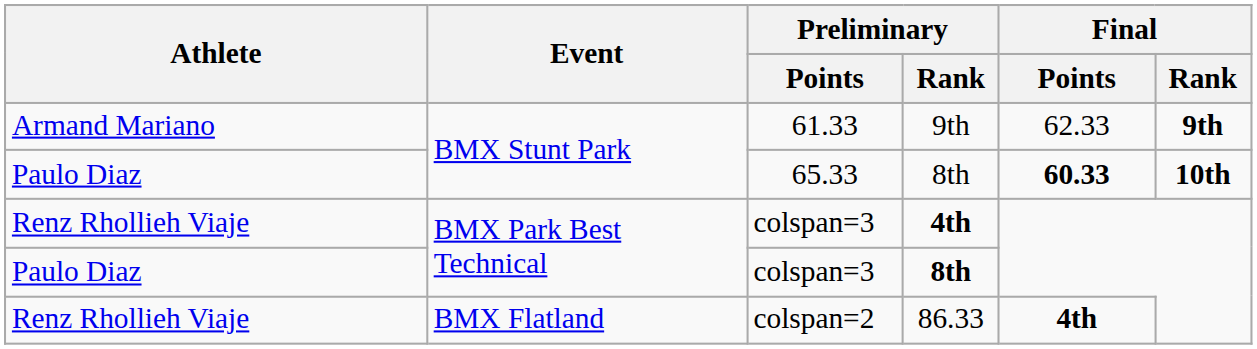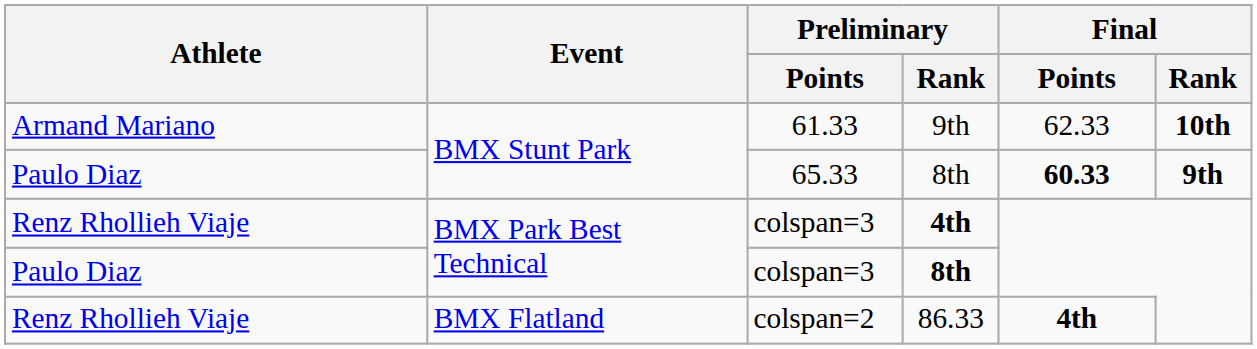(1203, 126) 9th -> (1203, 126) 10th
(1203, 174) 10th -> (1203, 174) 9th
